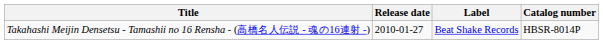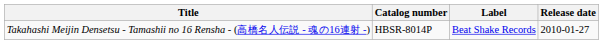columns swapped: (402, 12) <-> (559, 12)
